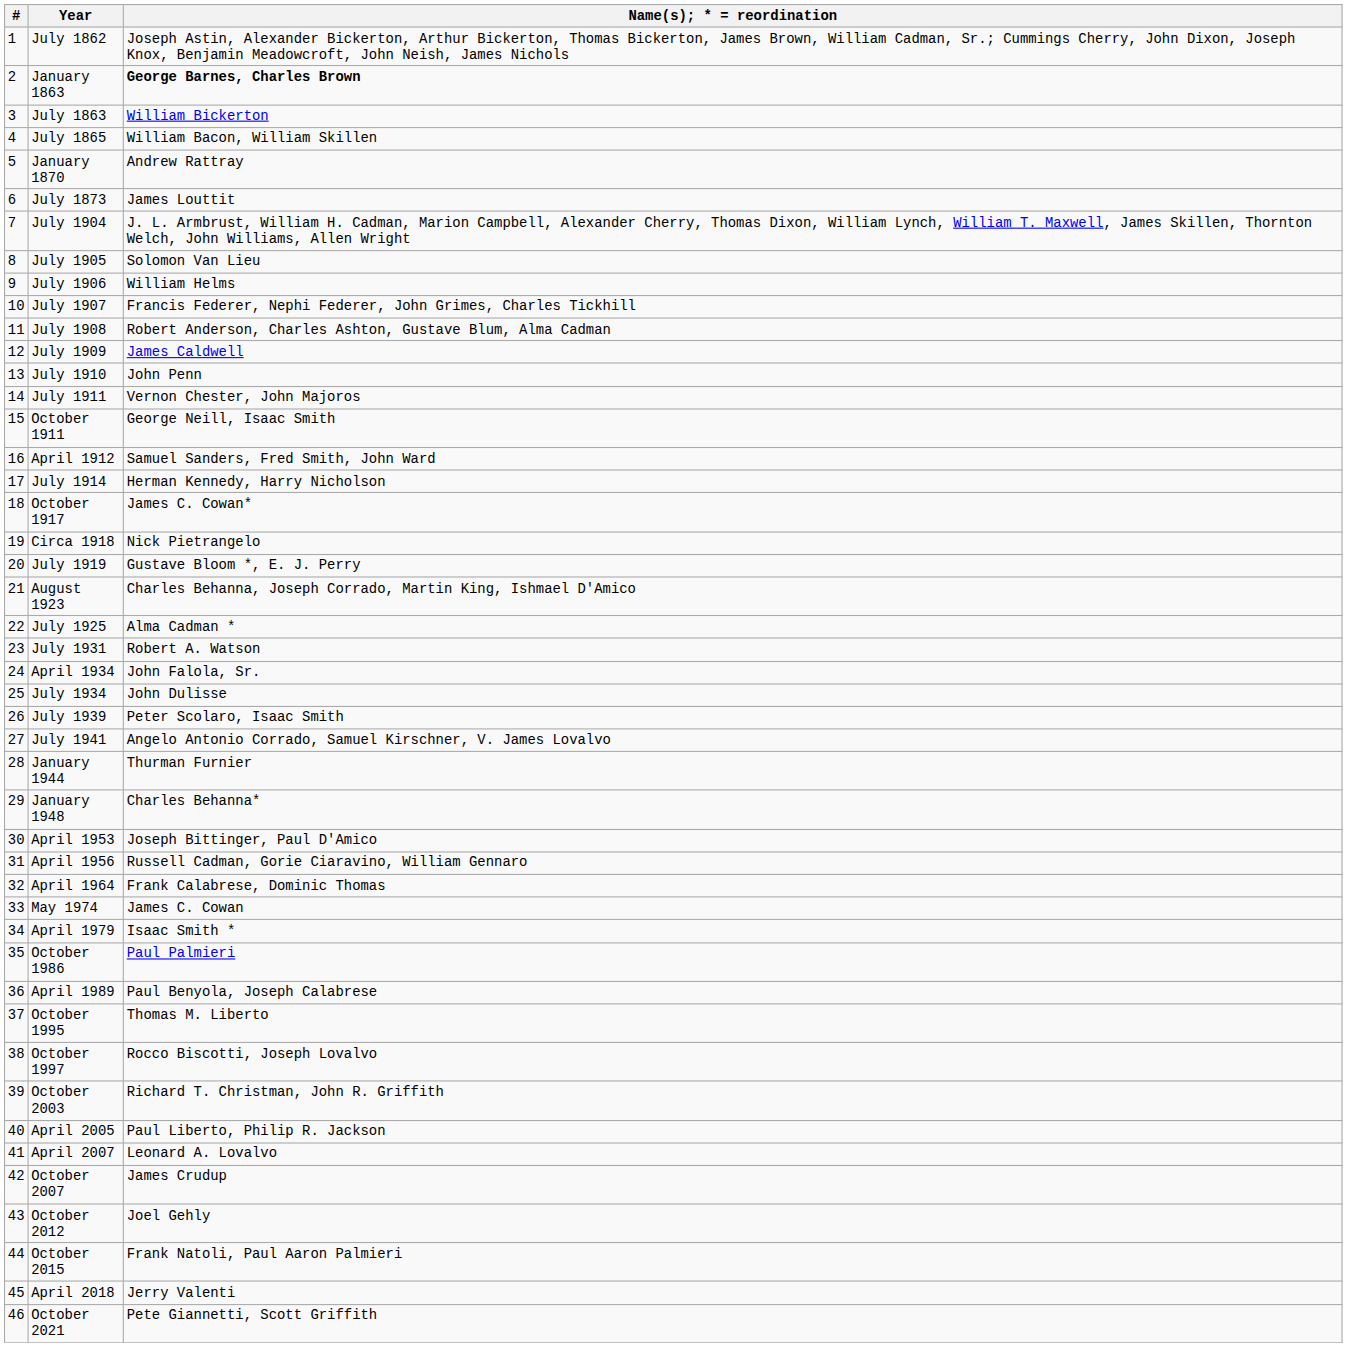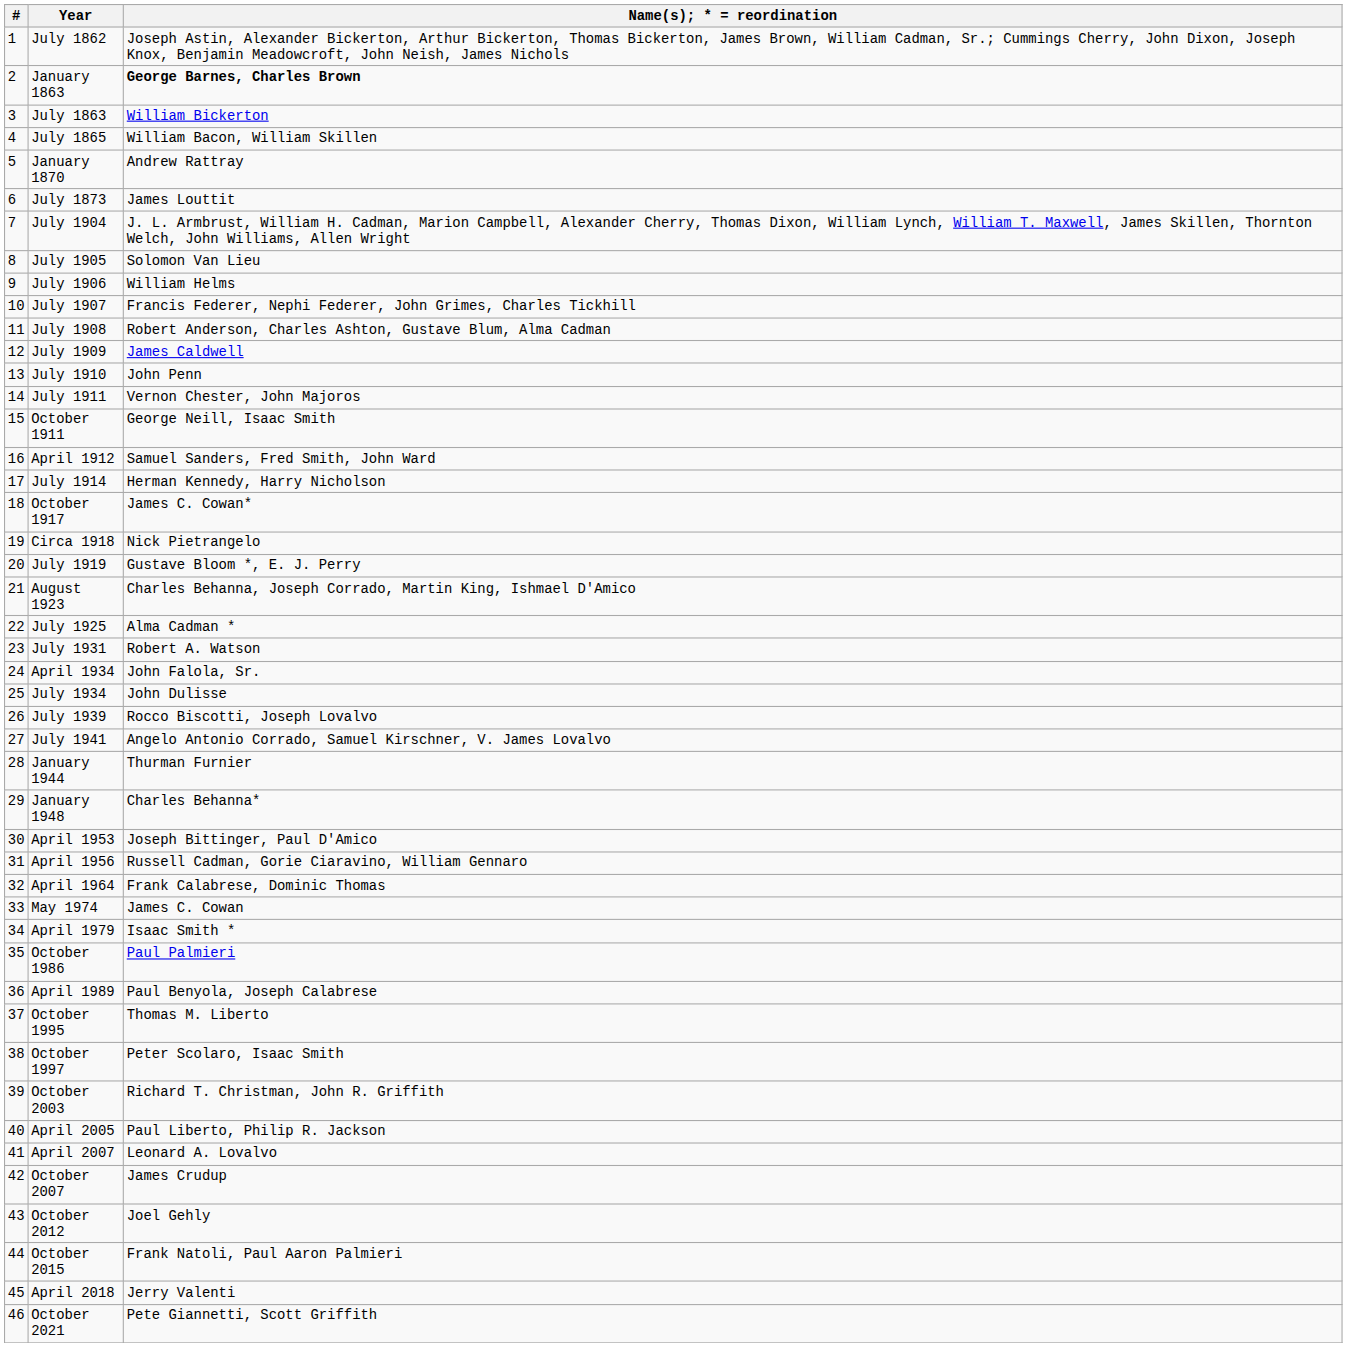(235, 718) Peter Scolaro, Isaac Smith -> (252, 718) Rocco Biscotti, Joseph Lovalvo
(252, 1054) Rocco Biscotti, Joseph Lovalvo -> (235, 1054) Peter Scolaro, Isaac Smith
